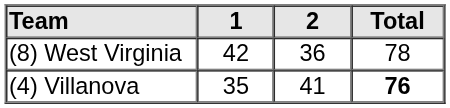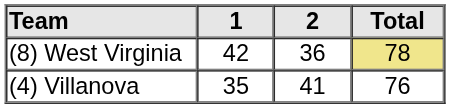(397, 53) no background -> (397, 53) khaki background
(397, 86) bold -> (397, 86) normal
